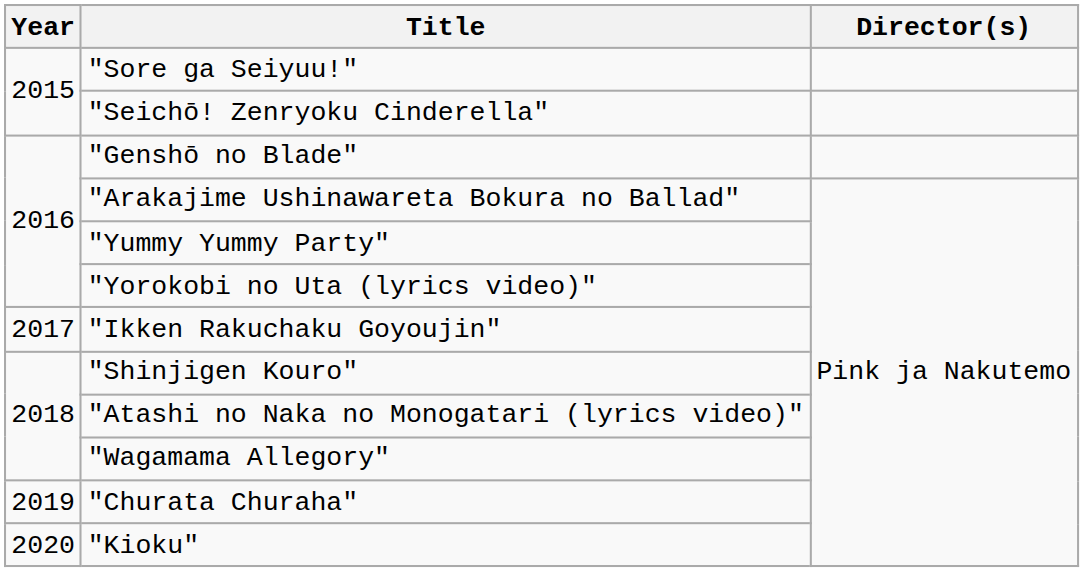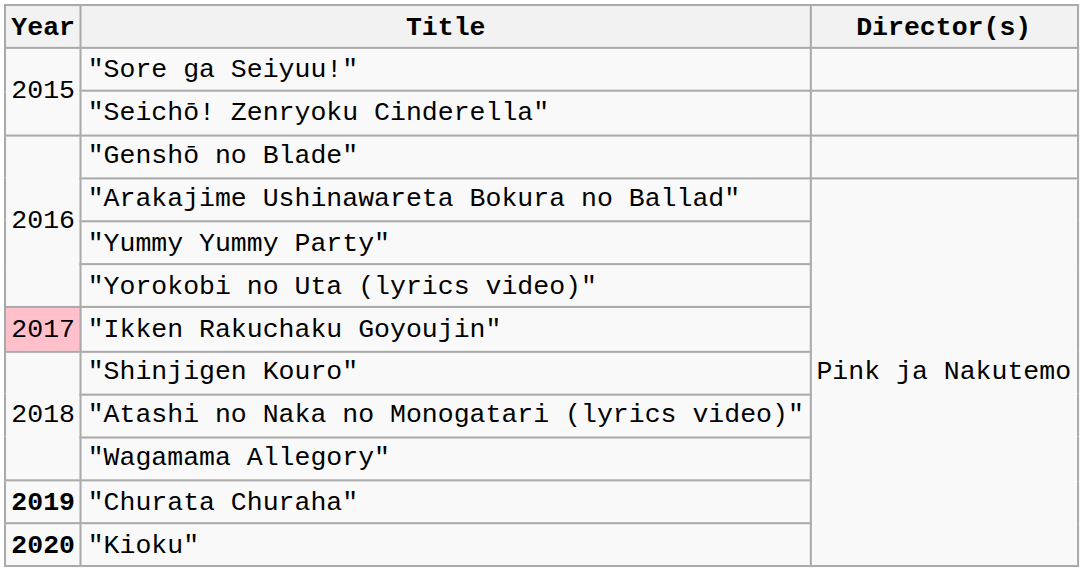(43, 329) no background -> (43, 329) pink background
(43, 502) normal -> (43, 502) bold
(43, 545) normal -> (43, 545) bold
